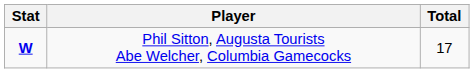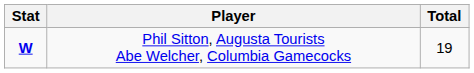(444, 47) 17 -> (444, 47) 19
